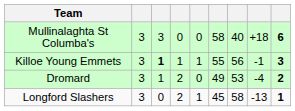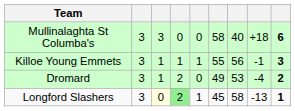(161, 61) bold -> (161, 61) normal
(161, 97) no background -> (161, 97) lightyellow background
(180, 97) no background -> (180, 97) lightgreen background
